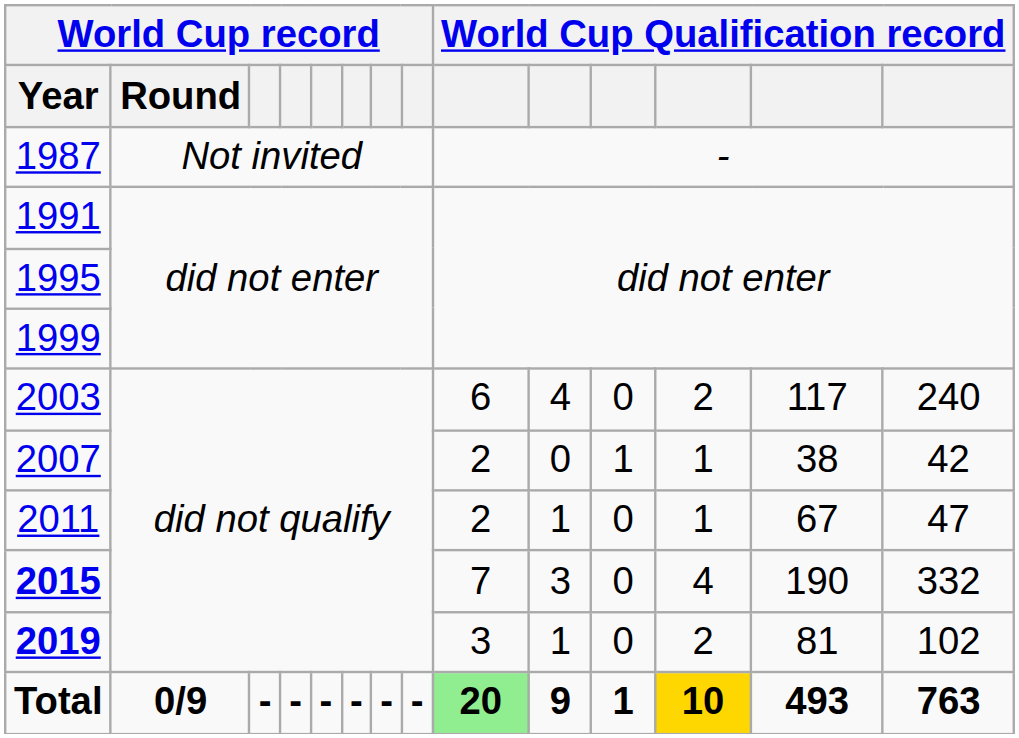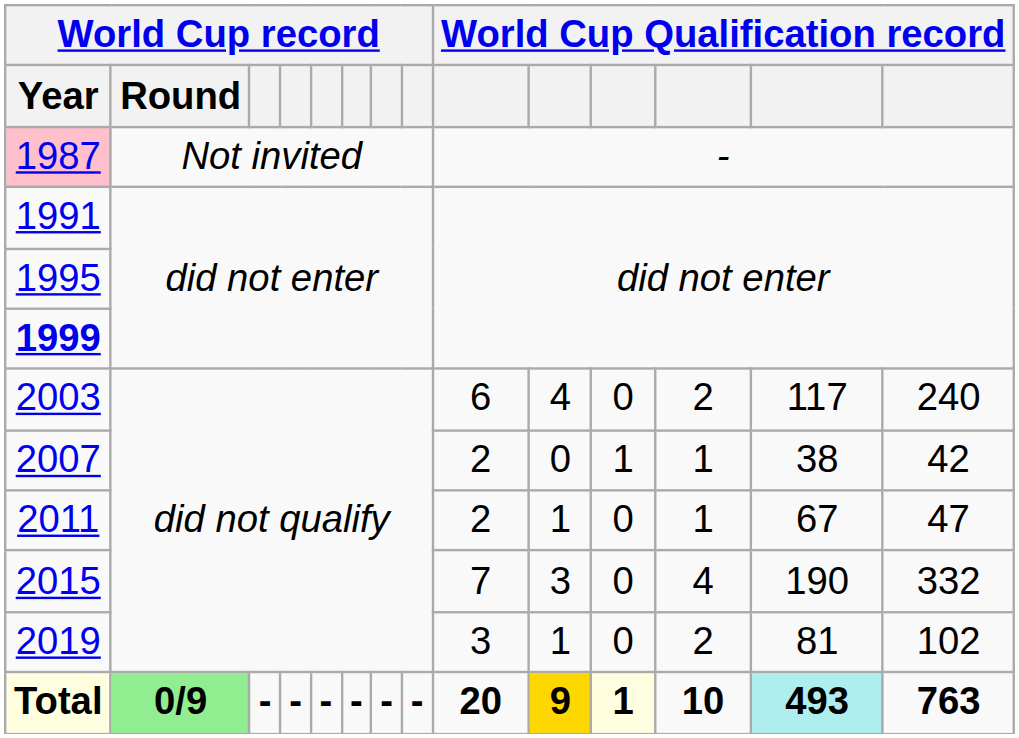(58, 156) no background -> (58, 156) pink background
(58, 338) normal -> (58, 338) bold
(58, 580) bold -> (58, 580) normal
(58, 641) bold -> (58, 641) normal
(58, 701) no background -> (58, 701) lightyellow background
(181, 701) no background -> (181, 701) lightgreen background
(481, 701) lightgreen background -> (481, 701) no background
(560, 701) no background -> (560, 701) gold background
(623, 701) no background -> (623, 701) lightyellow background
(703, 701) gold background -> (703, 701) no background
(817, 701) no background -> (817, 701) paleturquoise background
